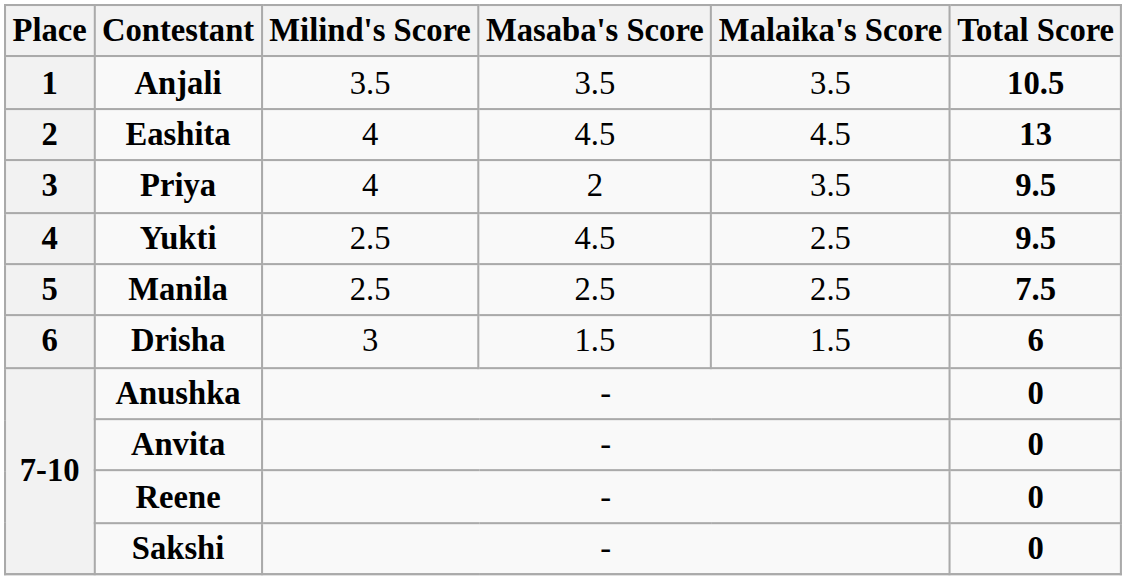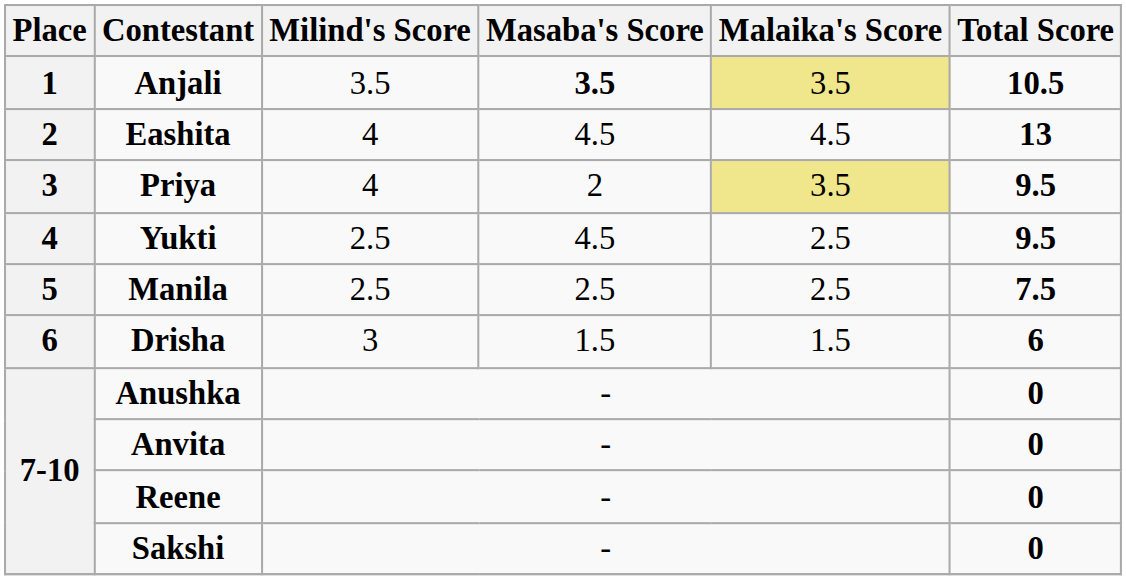(595, 82) normal -> (595, 82) bold
(831, 82) no background -> (831, 82) khaki background
(831, 185) no background -> (831, 185) khaki background
